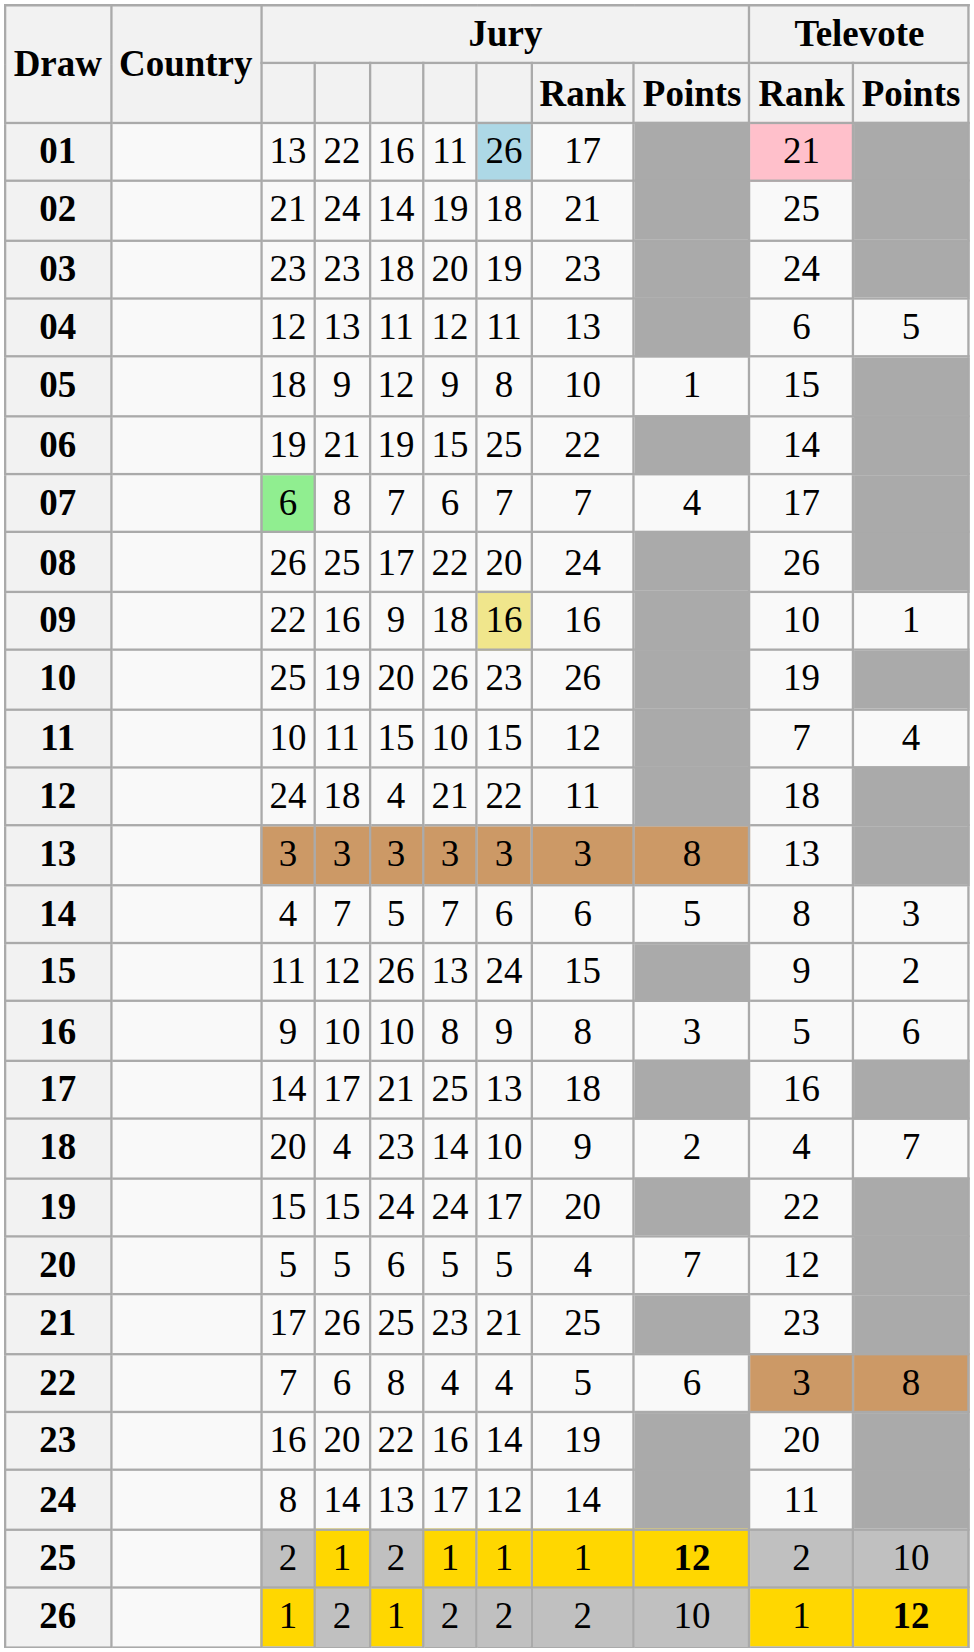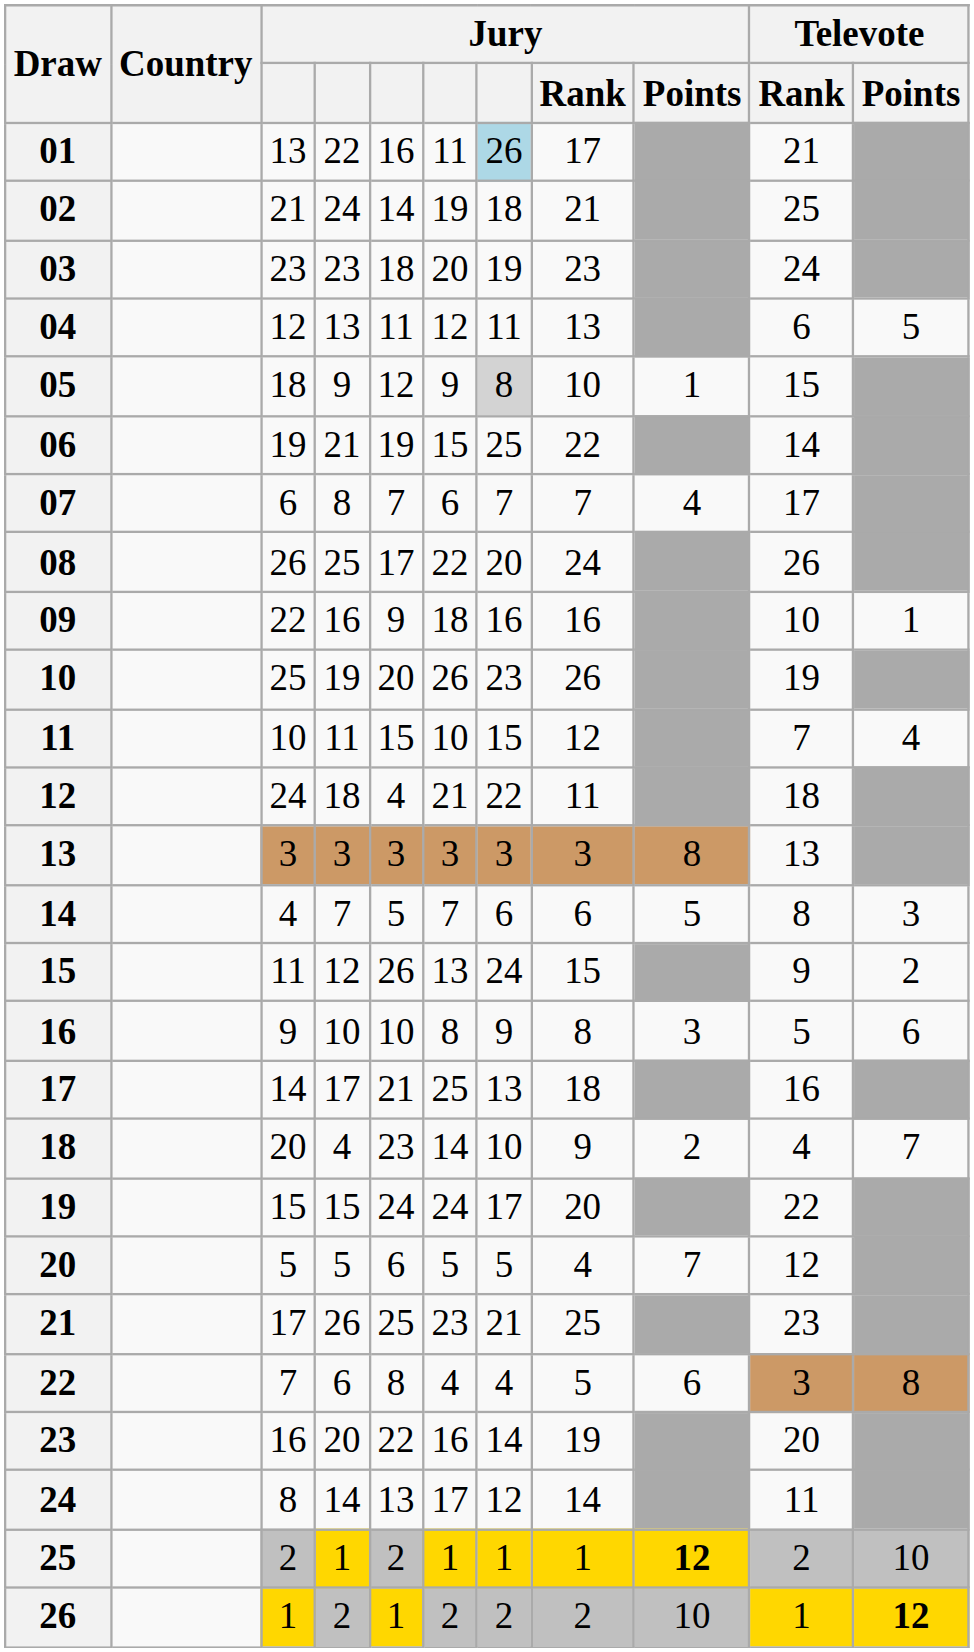(802, 151) pink background -> (802, 151) no background
(504, 385) no background -> (504, 385) lightgrey background
(288, 502) lightgreen background -> (288, 502) no background
(504, 619) khaki background -> (504, 619) no background
